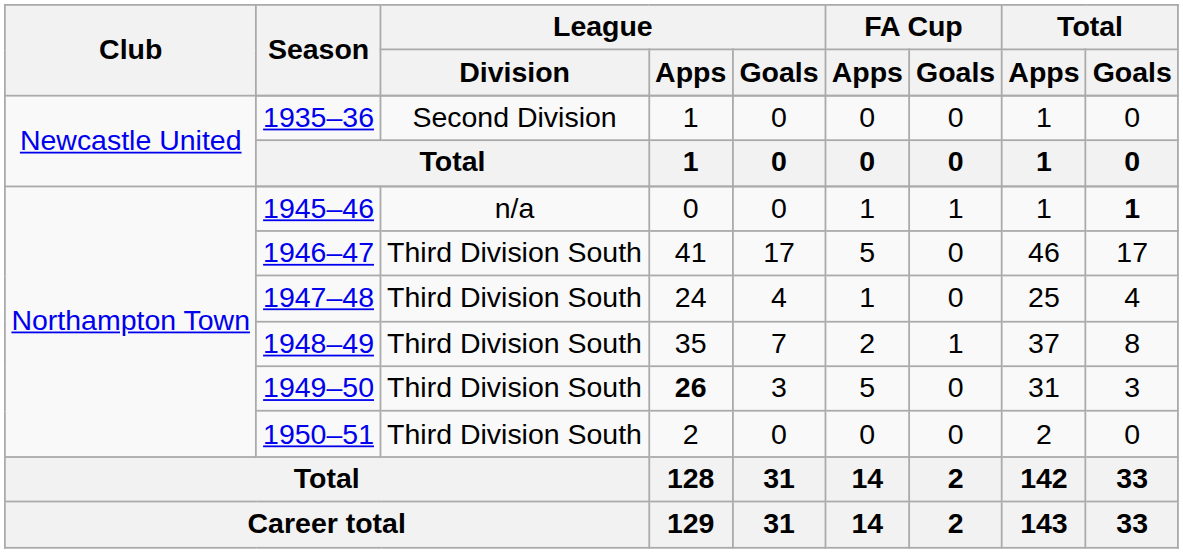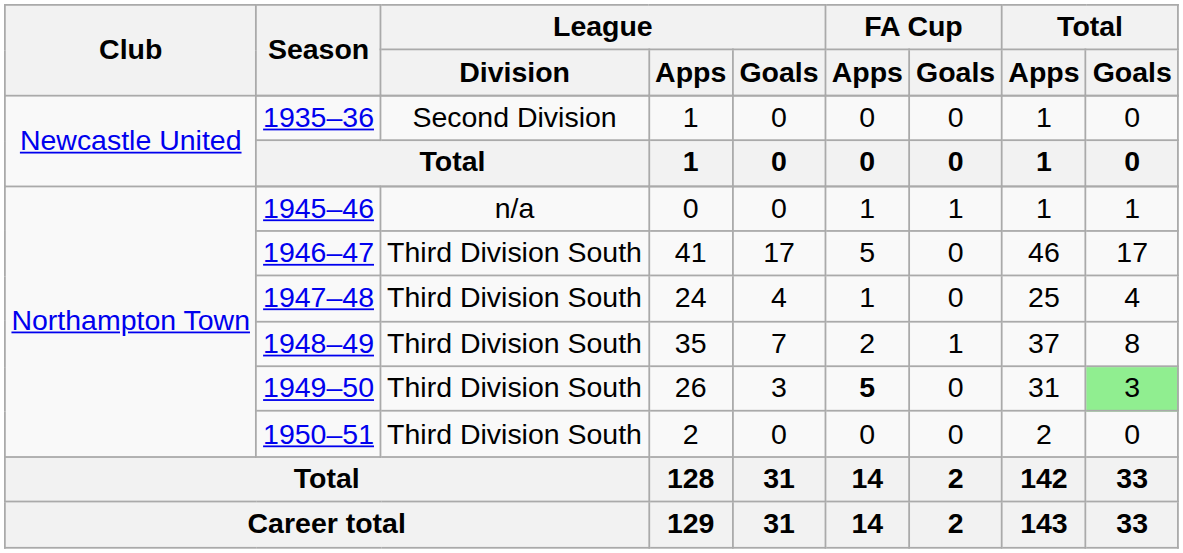(1132, 207) bold -> (1132, 207) normal
(691, 388) bold -> (691, 388) normal
(867, 388) normal -> (867, 388) bold
(1132, 388) no background -> (1132, 388) lightgreen background
